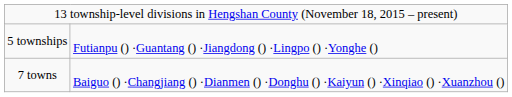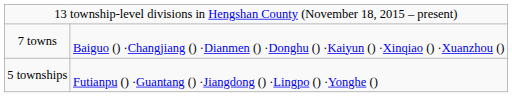rows swapped: (37, 75) <-> (37, 41)
